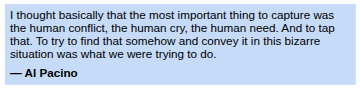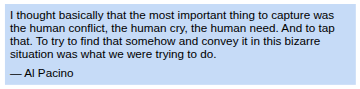(44, 73) bold -> (42, 73) normal
